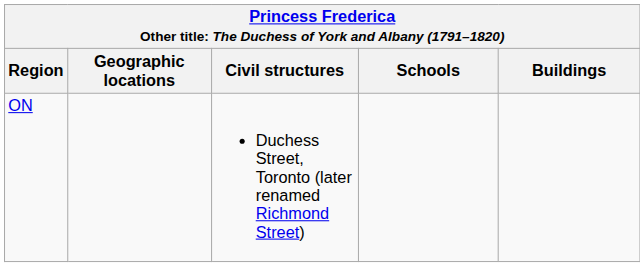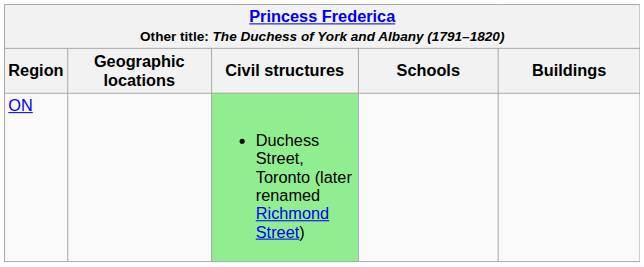(285, 187) no background -> (285, 187) lightgreen background
